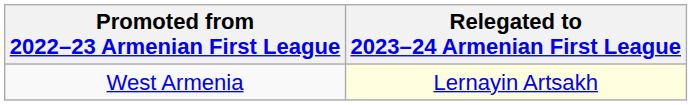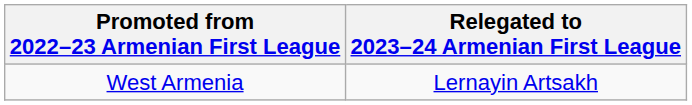(516, 81) lightyellow background -> (516, 81) no background
